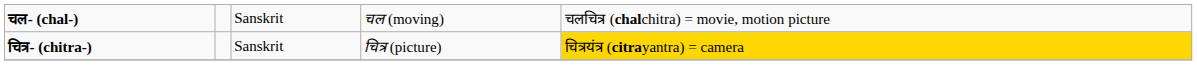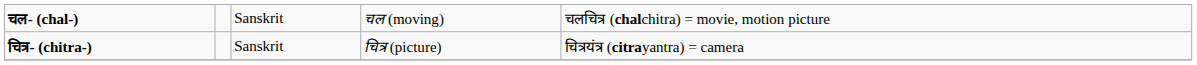(654, 46) gold background -> (654, 46) no background
